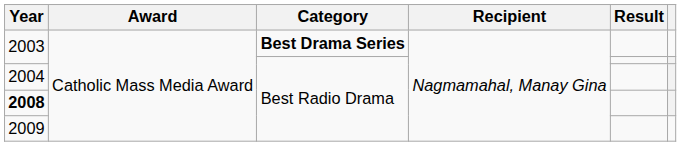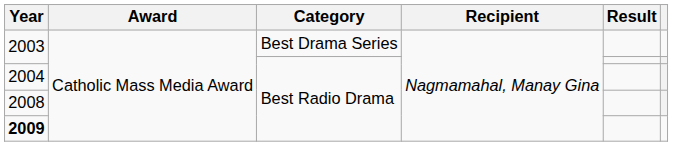(333, 43) bold -> (329, 43) normal
(26, 102) bold -> (26, 102) normal
(26, 128) normal -> (26, 128) bold
